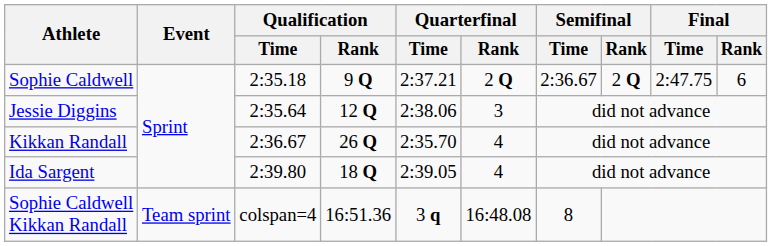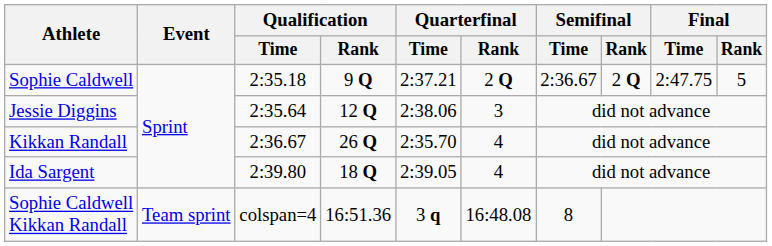(741, 80) 6 -> (741, 80) 5
